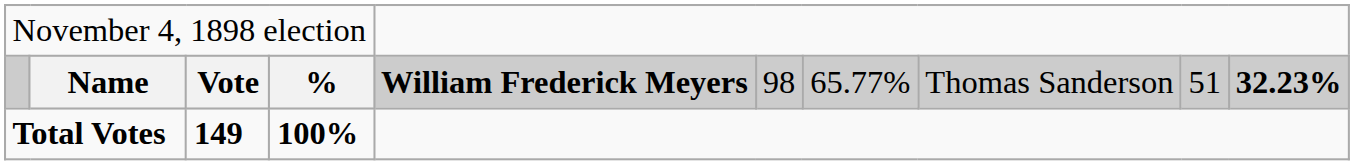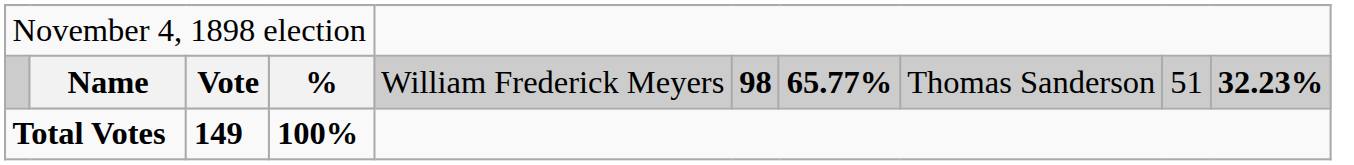(564, 81) bold -> (553, 81) normal
(779, 81) normal -> (755, 81) bold
(860, 81) normal -> (839, 81) bold
